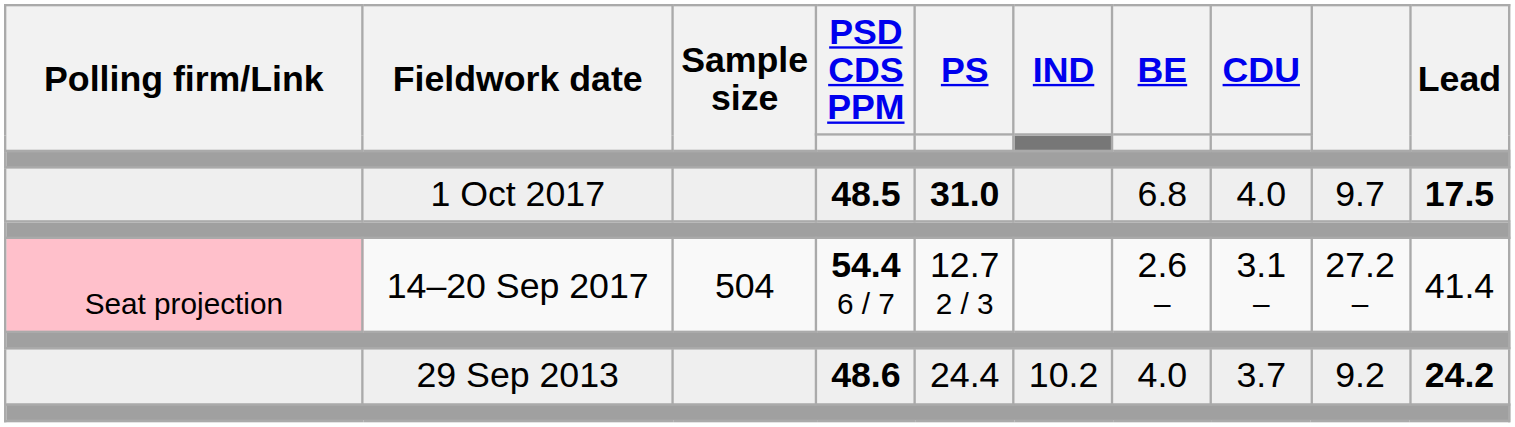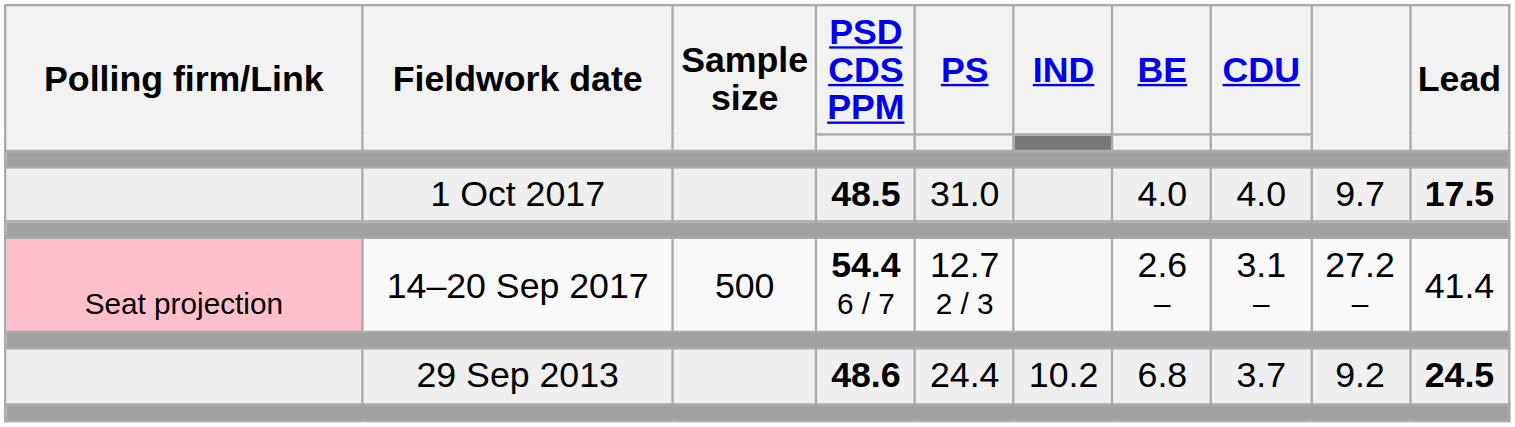(965, 194) bold -> (965, 194) normal
(1162, 194) 6.8 -> (1162, 194) 4.0
(745, 285) 504 -> (745, 285) 500
(1162, 375) 4.0 -> (1162, 375) 6.8
(1459, 375) 24.2 -> (1459, 375) 24.5
